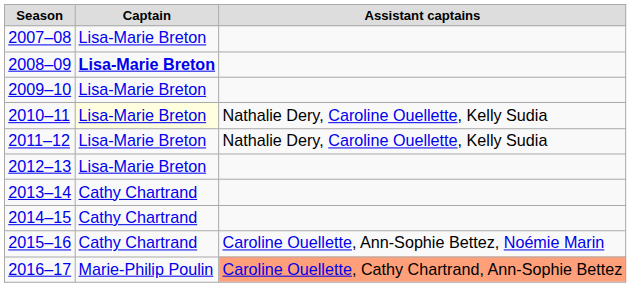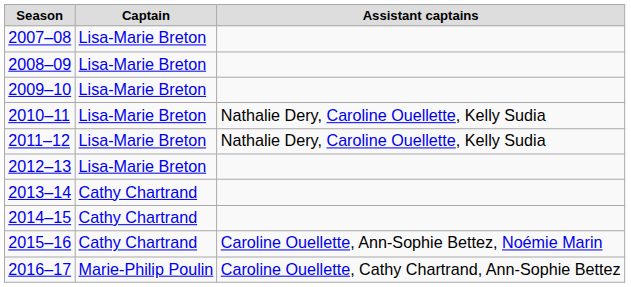(147, 64) bold -> (142, 64) normal
(142, 115) lightyellow background -> (142, 115) no background
(422, 269) lightsalmon background -> (421, 269) no background
